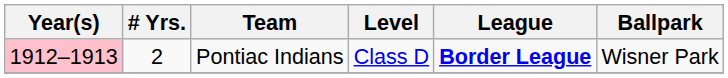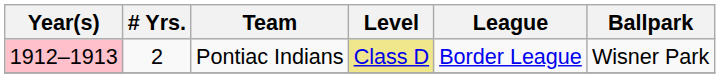(391, 56) no background -> (391, 56) khaki background
(515, 56) bold -> (511, 56) normal
